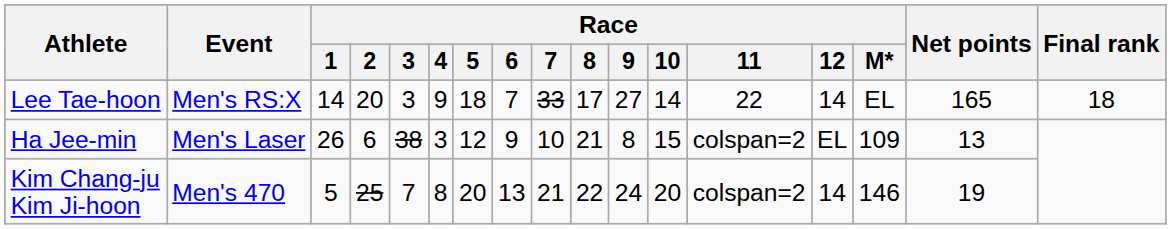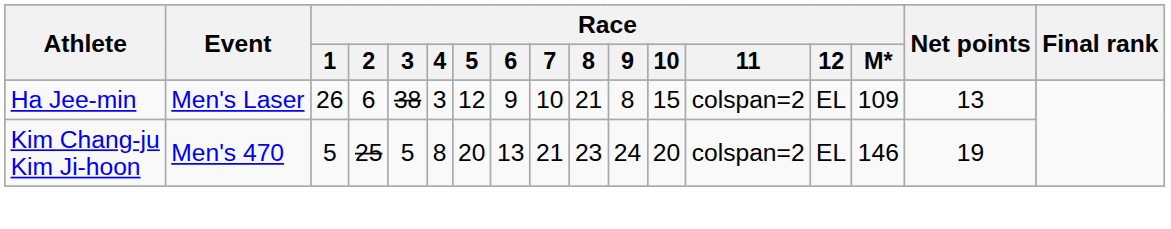- row: (86, 100)
(409, 192) 7 -> (408, 153) 5
(590, 192) 22 -> (589, 153) 23
(832, 192) 14 -> (831, 153) EL
